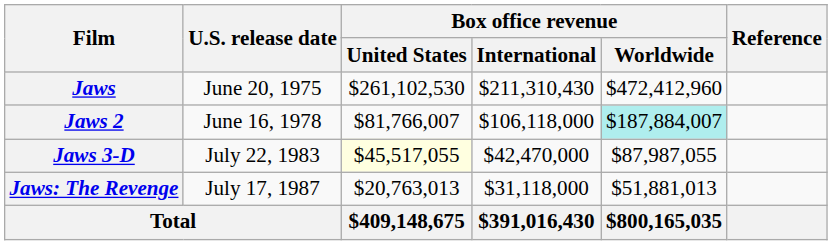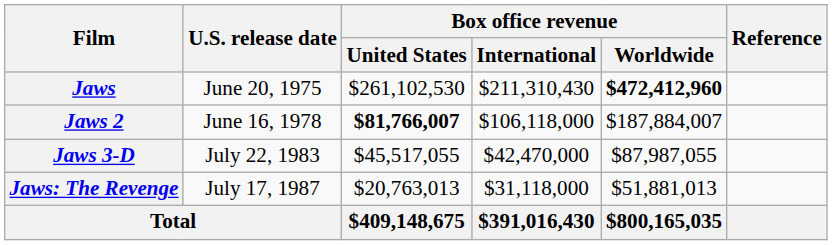(664, 88) normal -> (664, 88) bold
(407, 121) normal -> (407, 121) bold
(664, 121) paleturquoise background -> (664, 121) no background
(407, 155) lightyellow background -> (407, 155) no background
